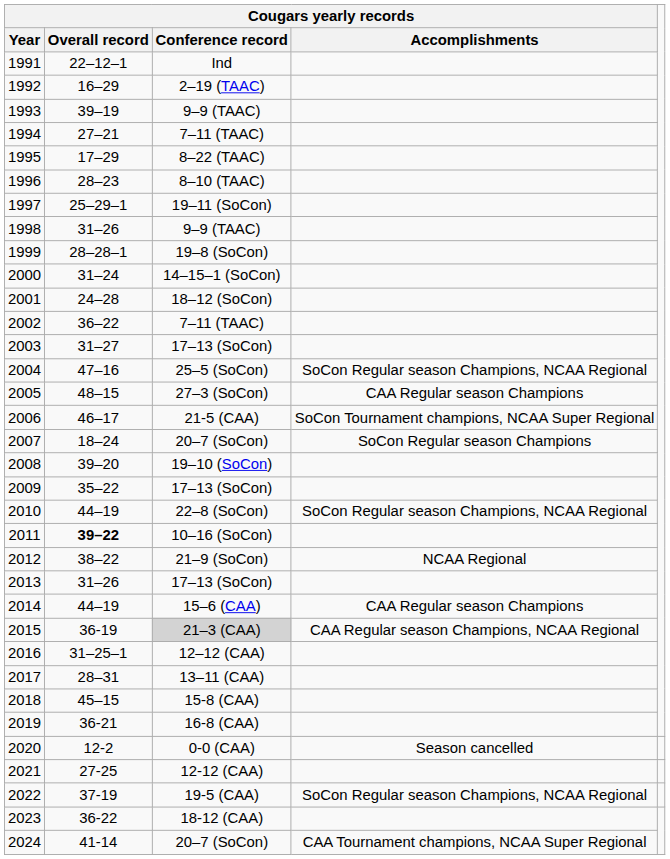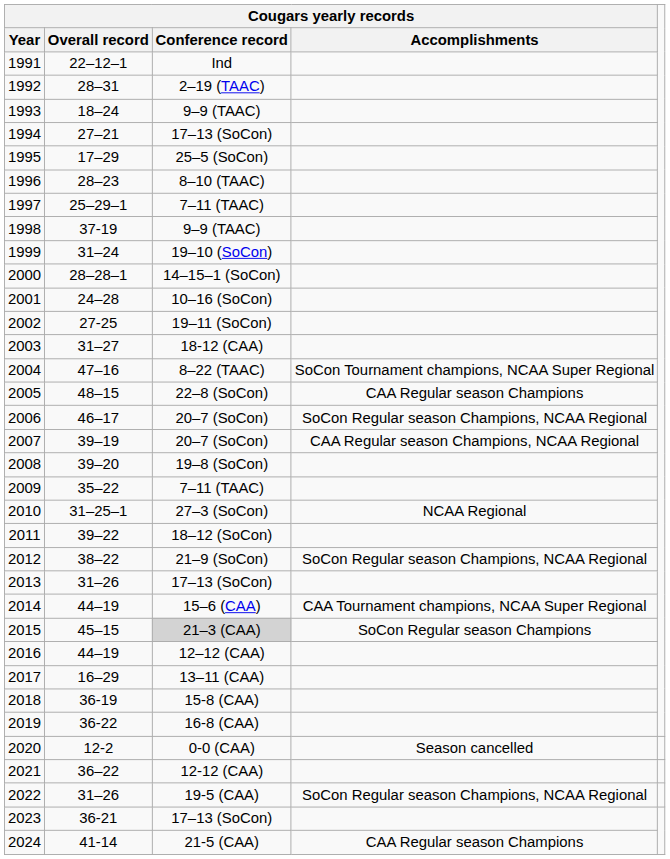(98, 87) 16–29 -> (98, 87) 28–31
(98, 110) 39–19 -> (98, 110) 18–24
(222, 134) 7–11 (TAAC) -> (222, 134) 17–13 (SoCon)
(222, 157) 8–22 (TAAC) -> (222, 157) 25–5 (SoCon)
(222, 205) 19–11 (SoCon) -> (222, 205) 7–11 (TAAC)
(98, 228) 31–26 -> (98, 228) 37-19
(98, 252) 28–28–1 -> (98, 252) 31–24
(222, 252) 19–8 (SoCon) -> (222, 252) 19–10 (SoCon)
(98, 275) 31–24 -> (98, 275) 28–28–1
(222, 299) 18–12 (SoCon) -> (222, 299) 10–16 (SoCon)
(98, 323) 36–22 -> (98, 323) 27-25
(222, 323) 7–11 (TAAC) -> (222, 323) 19–11 (SoCon)
(222, 346) 17–13 (SoCon) -> (222, 346) 18-12 (CAA)
(222, 370) 25–5 (SoCon) -> (222, 370) 8–22 (TAAC)
(475, 370) SoCon Regular season Champions, NCAA Regional -> (475, 370) SoCon Tournament champions, NCAA Super Regional
(222, 393) 27–3 (SoCon) -> (222, 393) 22–8 (SoCon)
(222, 417) 21-5 (CAA) -> (222, 417) 20–7 (SoCon)
(475, 417) SoCon Tournament champions, NCAA Super Regional -> (475, 417) SoCon Regular season Champions, NCAA Regional
(98, 441) 18–24 -> (98, 441) 39–19
(475, 441) SoCon Regular season Champions -> (475, 441) CAA Regular season Champions, NCAA Regional
(222, 464) 19–10 (SoCon) -> (222, 464) 19–8 (SoCon)
(222, 488) 17–13 (SoCon) -> (222, 488) 7–11 (TAAC)
(98, 511) 44–19 -> (98, 511) 31–25–1
(222, 511) 22–8 (SoCon) -> (222, 511) 27–3 (SoCon)
(475, 511) SoCon Regular season Champions, NCAA Regional -> (475, 511) NCAA Regional
(98, 535) bold -> (98, 535) normal
(222, 535) 10–16 (SoCon) -> (222, 535) 18–12 (SoCon)
(475, 559) NCAA Regional -> (475, 559) SoCon Regular season Champions, NCAA Regional
(475, 606) CAA Regular season Champions -> (475, 606) CAA Tournament champions, NCAA Super Regional
(98, 629) 36-19 -> (98, 629) 45–15
(475, 629) CAA Regular season Champions, NCAA Regional -> (475, 629) SoCon Regular season Champions
(98, 653) 31–25–1 -> (98, 653) 44–19
(98, 677) 28–31 -> (98, 677) 16–29
(98, 700) 45–15 -> (98, 700) 36-19
(98, 724) 36-21 -> (98, 724) 36-22
(98, 771) 27-25 -> (98, 771) 36–22
(98, 795) 37-19 -> (98, 795) 31–26
(98, 818) 36-22 -> (98, 818) 36-21
(222, 818) 18-12 (CAA) -> (222, 818) 17–13 (SoCon)
(222, 842) 20–7 (SoCon) -> (222, 842) 21-5 (CAA)
(475, 842) CAA Tournament champions, NCAA Super Regional -> (475, 842) CAA Regular season Champions
